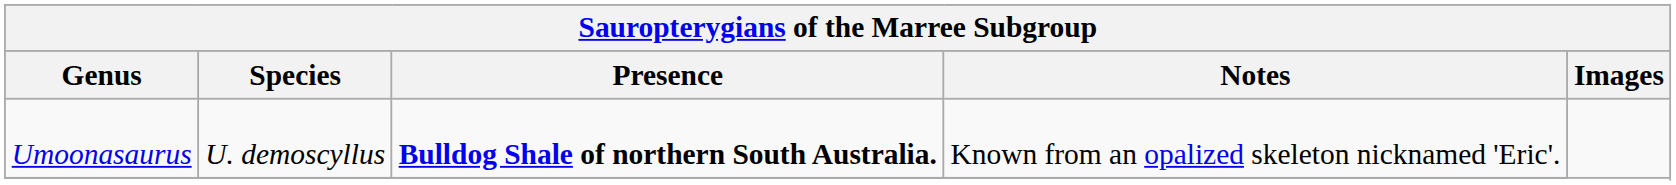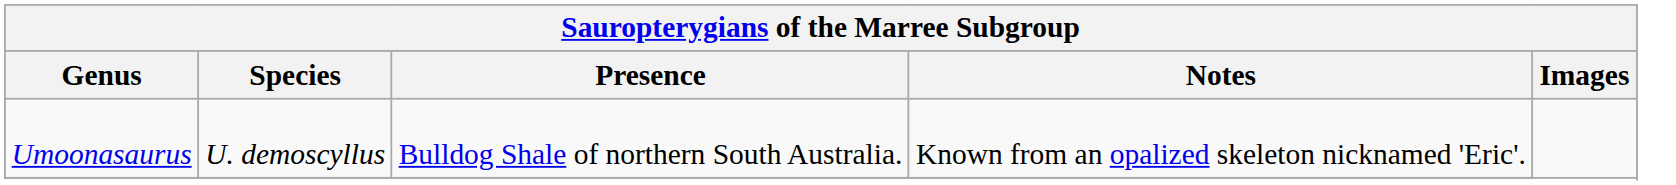(668, 154) bold -> (651, 154) normal
